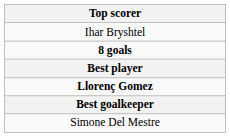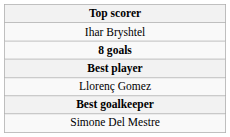(115, 86) bold -> (115, 86) normal
